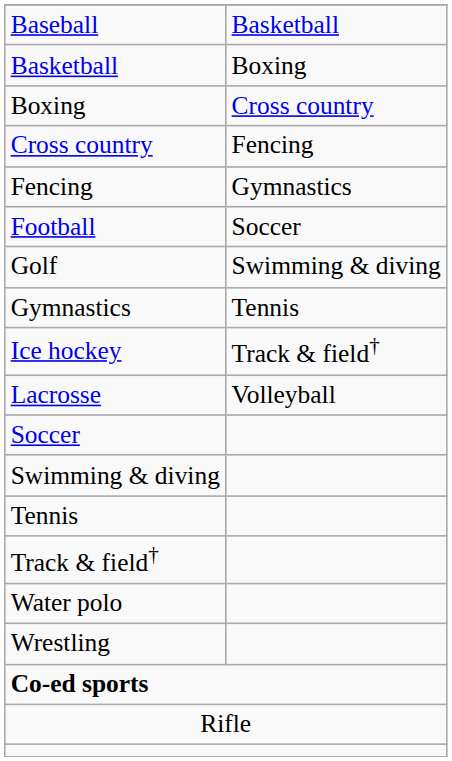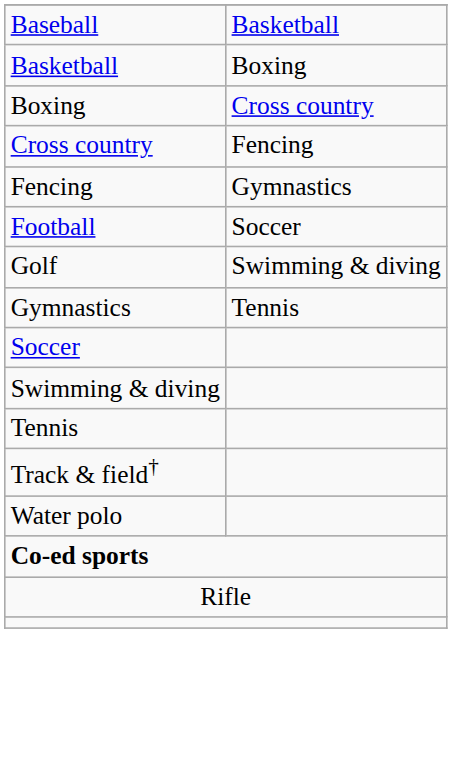- row: (66, 350)
- row: (56, 394)
- row: (60, 643)
